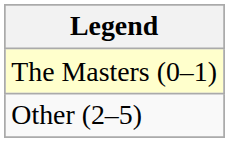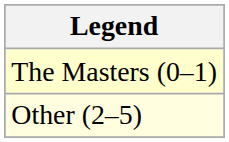(77, 114) no background -> (77, 114) lightyellow background
